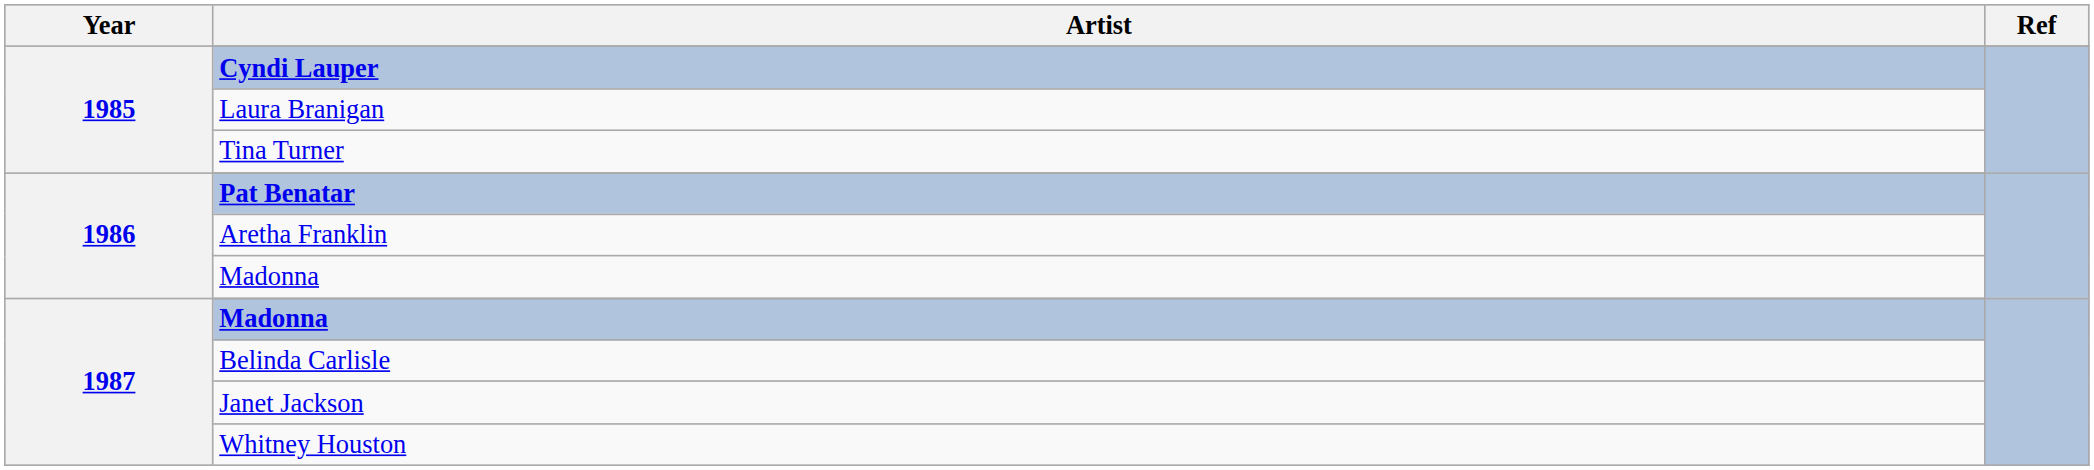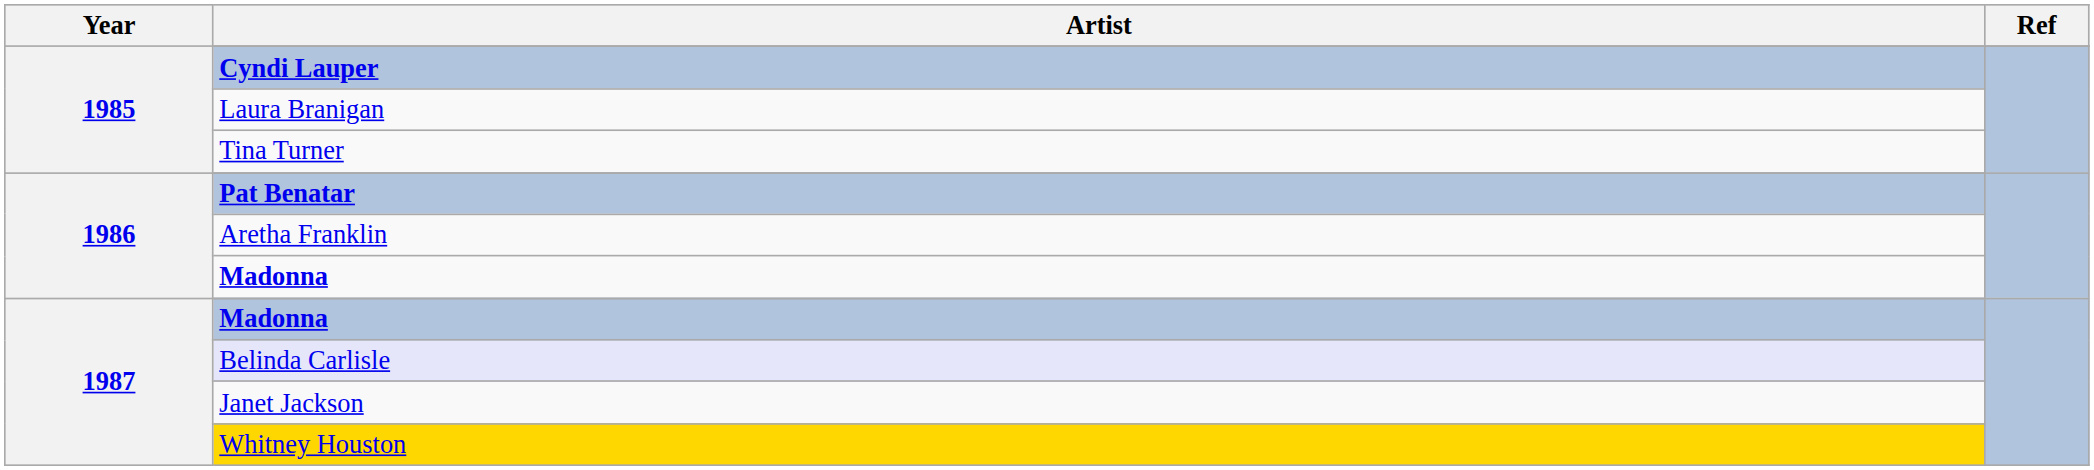(269, 276) normal -> (274, 276) bold
(305, 360) no background -> (305, 360) lavender background
(313, 444) no background -> (313, 444) gold background
